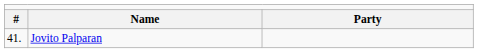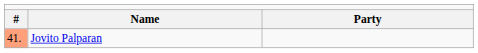(14, 38) no background -> (14, 38) lightsalmon background
